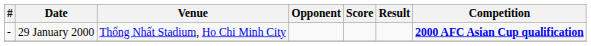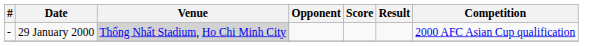(193, 31) no background -> (193, 31) lightgrey background
(500, 31) bold -> (495, 31) normal
